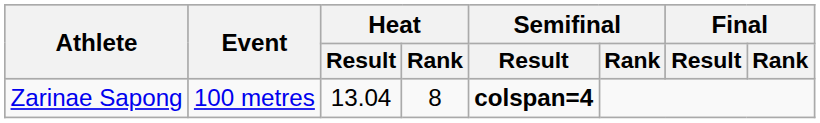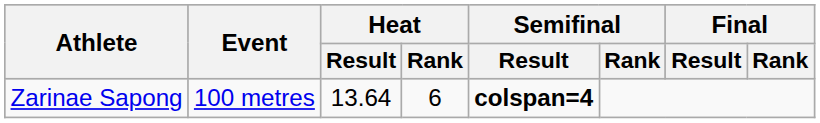(361, 99) 13.04 -> (361, 99) 13.64
(435, 99) 8 -> (435, 99) 6
